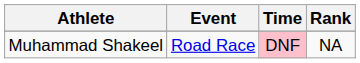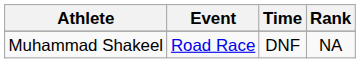(283, 45) pink background -> (283, 45) no background
